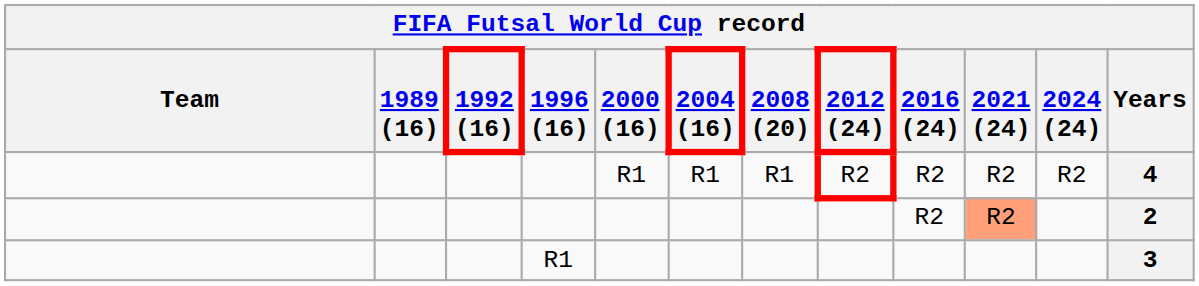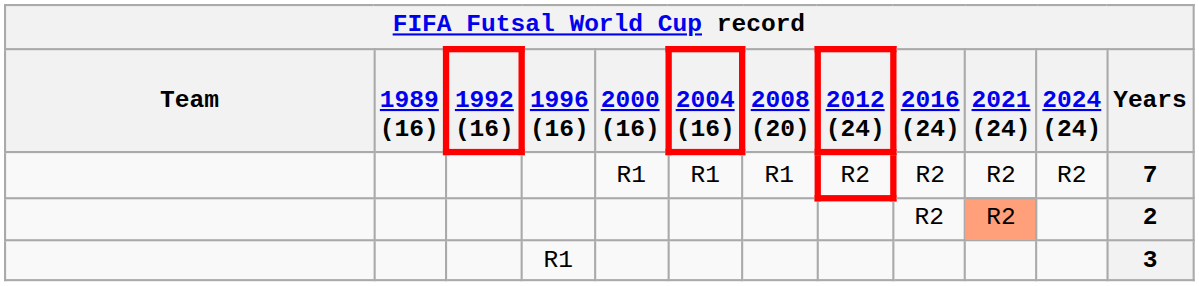(1150, 175) 4 -> (1150, 175) 7
